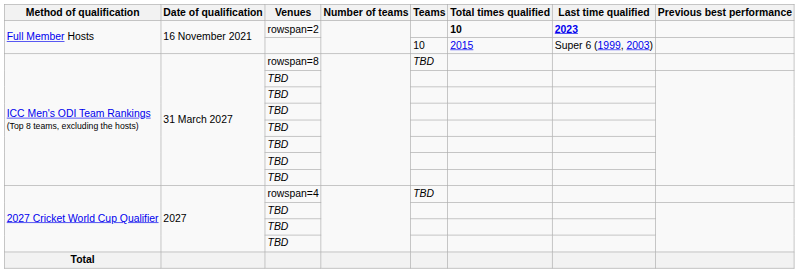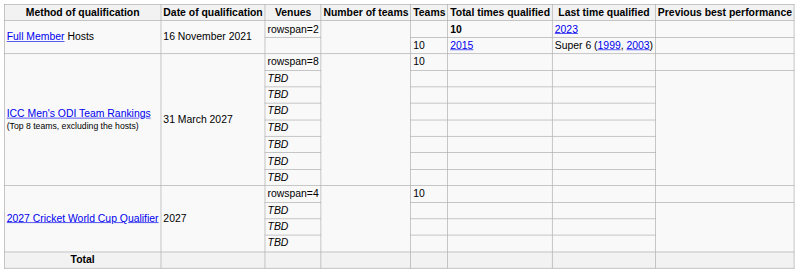(566, 29) bold -> (566, 29) normal
(424, 62) TBD -> (419, 62) 10
(424, 194) TBD -> (419, 194) 10
